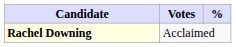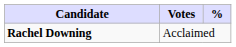(49, 33) lightyellow background -> (49, 33) no background
